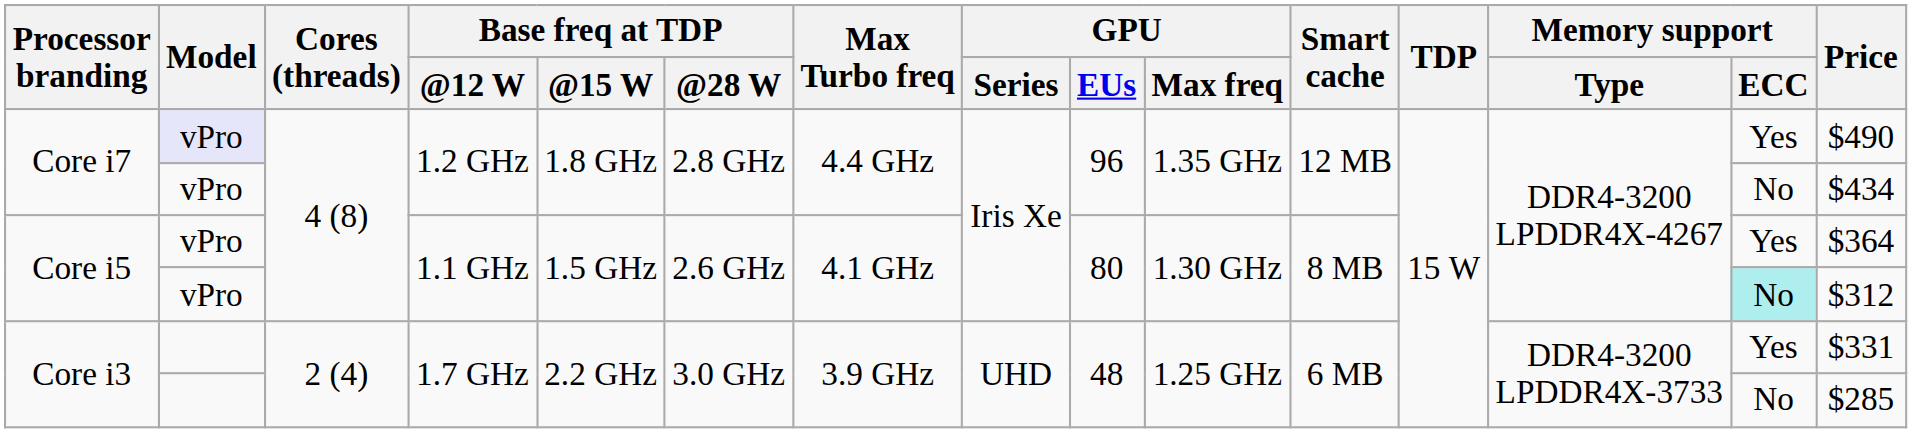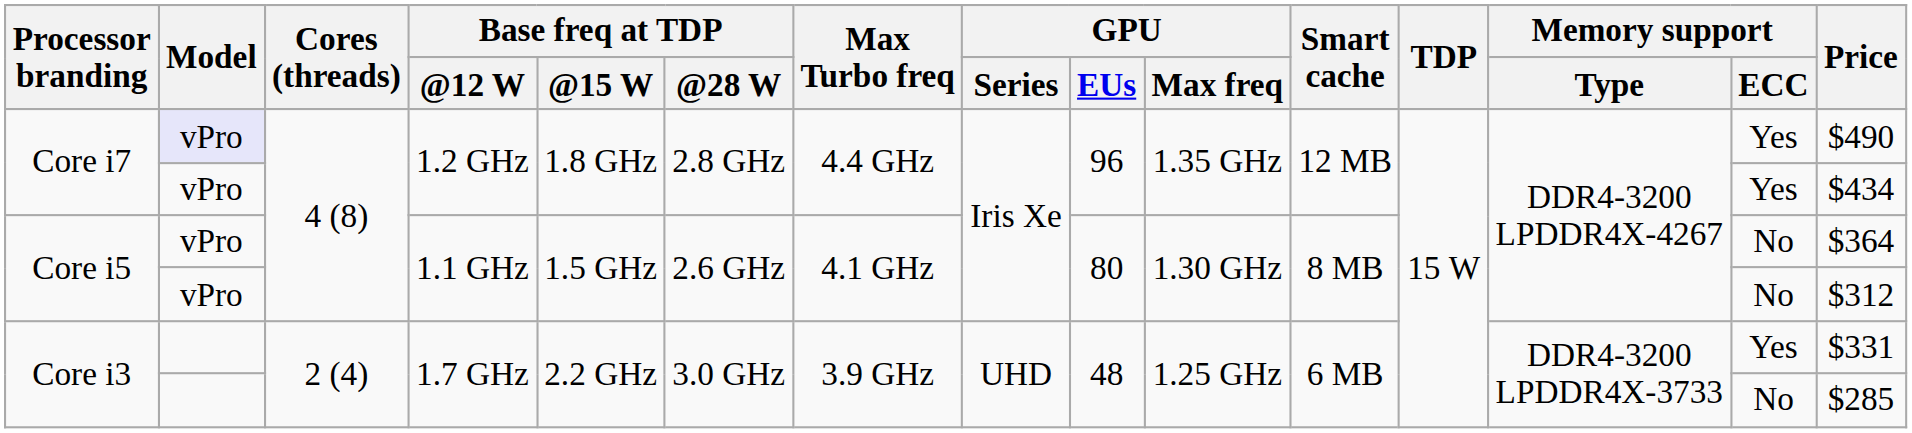(1773, 188) No -> (1773, 188) Yes
(1773, 241) Yes -> (1773, 241) No
(1773, 293) paleturquoise background -> (1773, 293) no background
